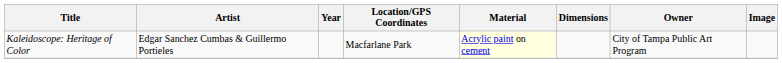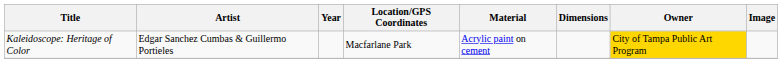(494, 44) lightyellow background -> (494, 44) no background
(662, 44) no background -> (662, 44) gold background
